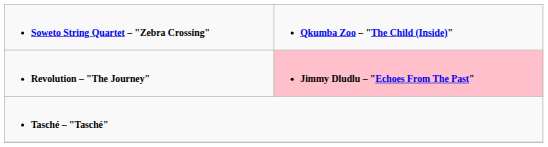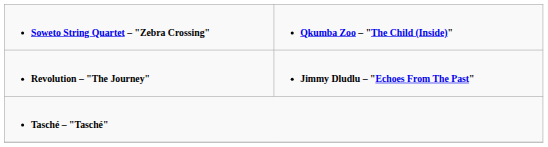(408, 79) pink background -> (408, 79) no background
